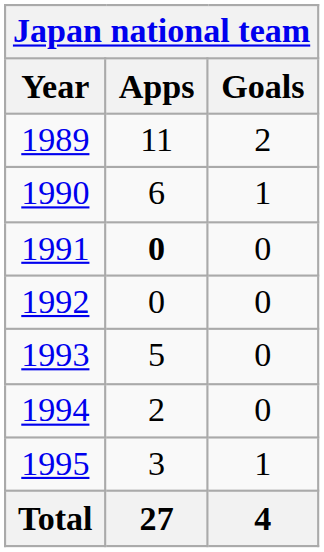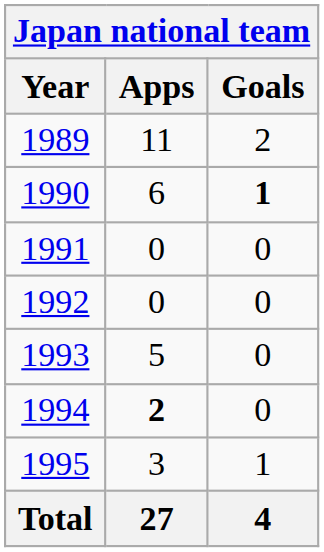(263, 193) normal -> (263, 193) bold
(157, 247) bold -> (157, 247) normal
(157, 409) normal -> (157, 409) bold
